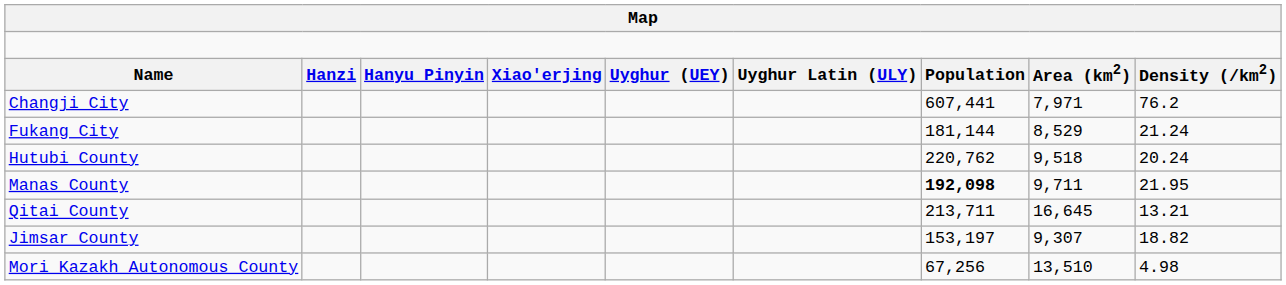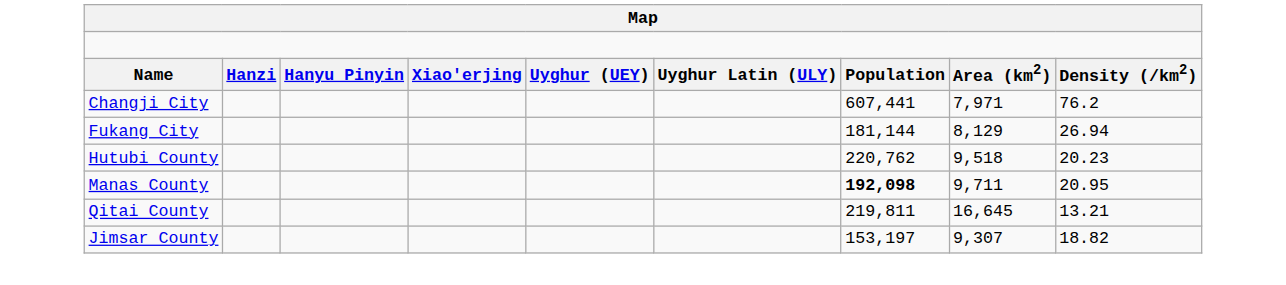(1058, 131) 8,529 -> (978, 131) 8,129
(1164, 131) 21.24 -> (1084, 131) 26.94
(1164, 158) 20.24 -> (1084, 158) 20.23
(1164, 185) 21.95 -> (1084, 185) 20.95
(960, 212) 213,711 -> (880, 212) 219,811
- row: (154, 267)
